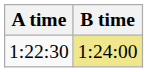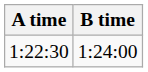(108, 50) khaki background -> (108, 50) no background
